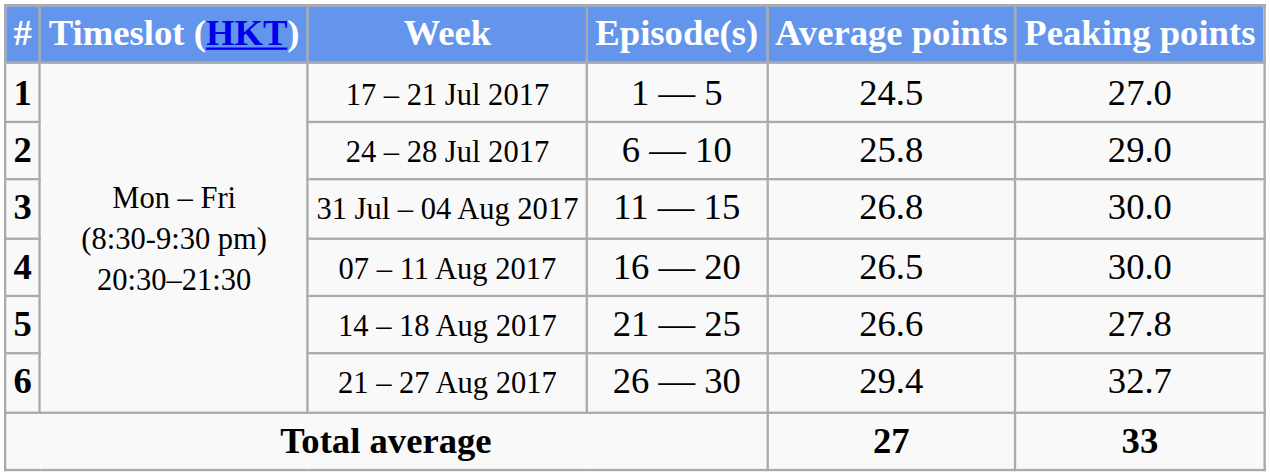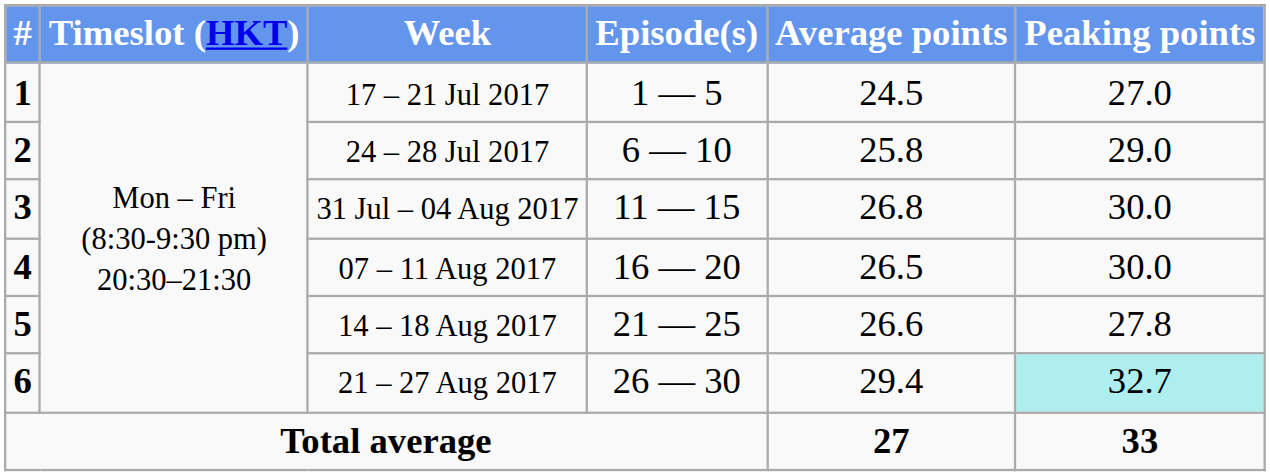(1140, 382) no background -> (1140, 382) paleturquoise background
